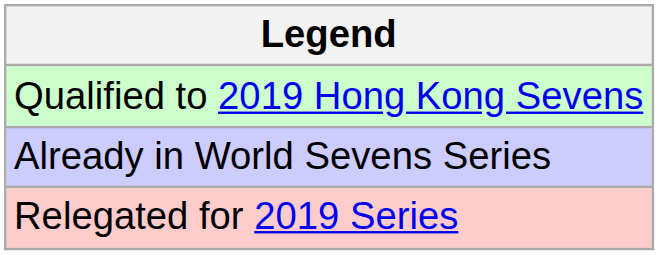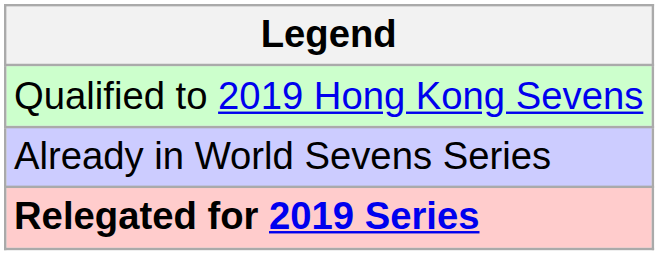(236, 216) normal -> (247, 216) bold
